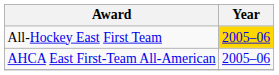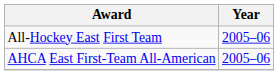(246, 37) gold background -> (246, 37) no background
